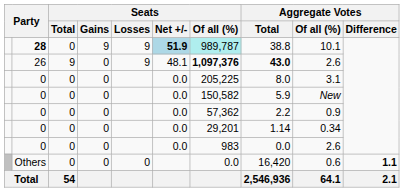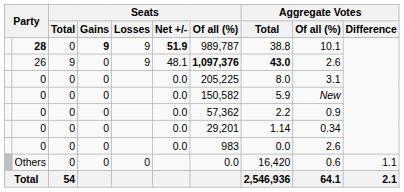(106, 46) normal -> (106, 46) bold
(177, 46) lightblue background -> (177, 46) no background
(220, 46) paleturquoise background -> (220, 46) no background
(389, 162) bold -> (389, 162) normal
